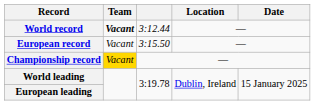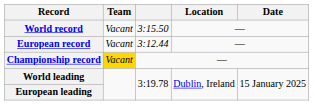(120, 28) bold -> (119, 28) normal
(154, 28) 3:12.44 -> (153, 28) 3:15.50
(154, 44) 3:15.50 -> (153, 44) 3:12.44
